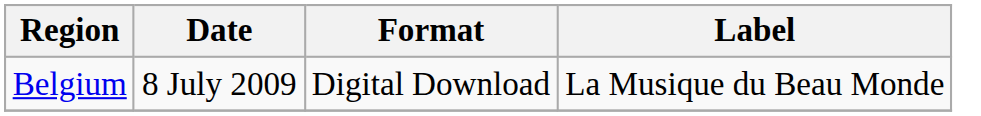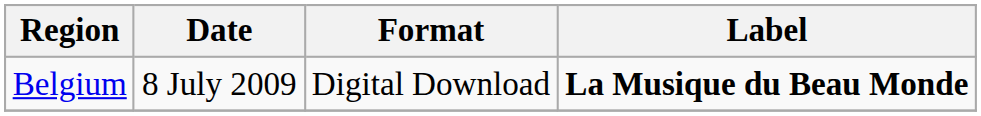(755, 83) normal -> (767, 83) bold
